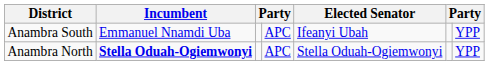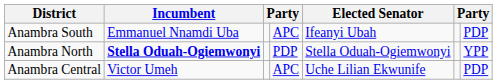(468, 32) YPP -> (476, 32) PDP
(278, 51) APC -> (285, 51) PDP
+ row: (54, 70)
